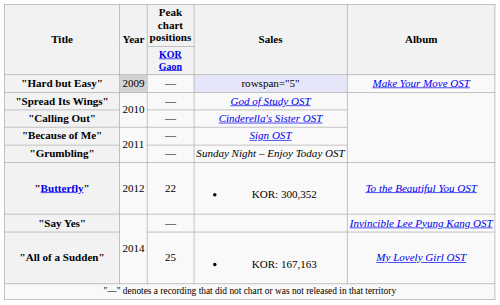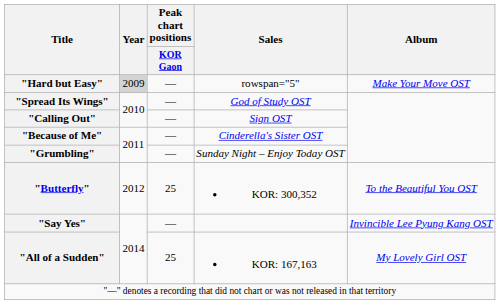(271, 83) lavender background -> (271, 83) no background
(271, 118) Cinderella's Sister OST -> (271, 118) Sign OST
(271, 136) Sign OST -> (271, 136) Cinderella's Sister OST
(170, 188) 22 -> (170, 188) 25
